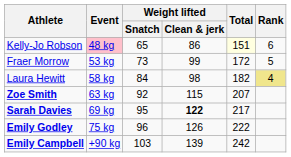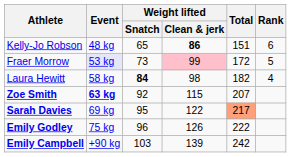(101, 46) pink background -> (101, 46) no background
(194, 46) normal -> (194, 46) bold
(241, 46) lightyellow background -> (241, 46) no background
(101, 62) no background -> (101, 62) lavender background
(194, 62) no background -> (194, 62) pink background
(142, 78) normal -> (142, 78) bold
(271, 78) khaki background -> (271, 78) no background
(101, 95) normal -> (102, 95) bold
(194, 111) bold -> (194, 111) normal
(241, 111) no background -> (241, 111) lightsalmon background
